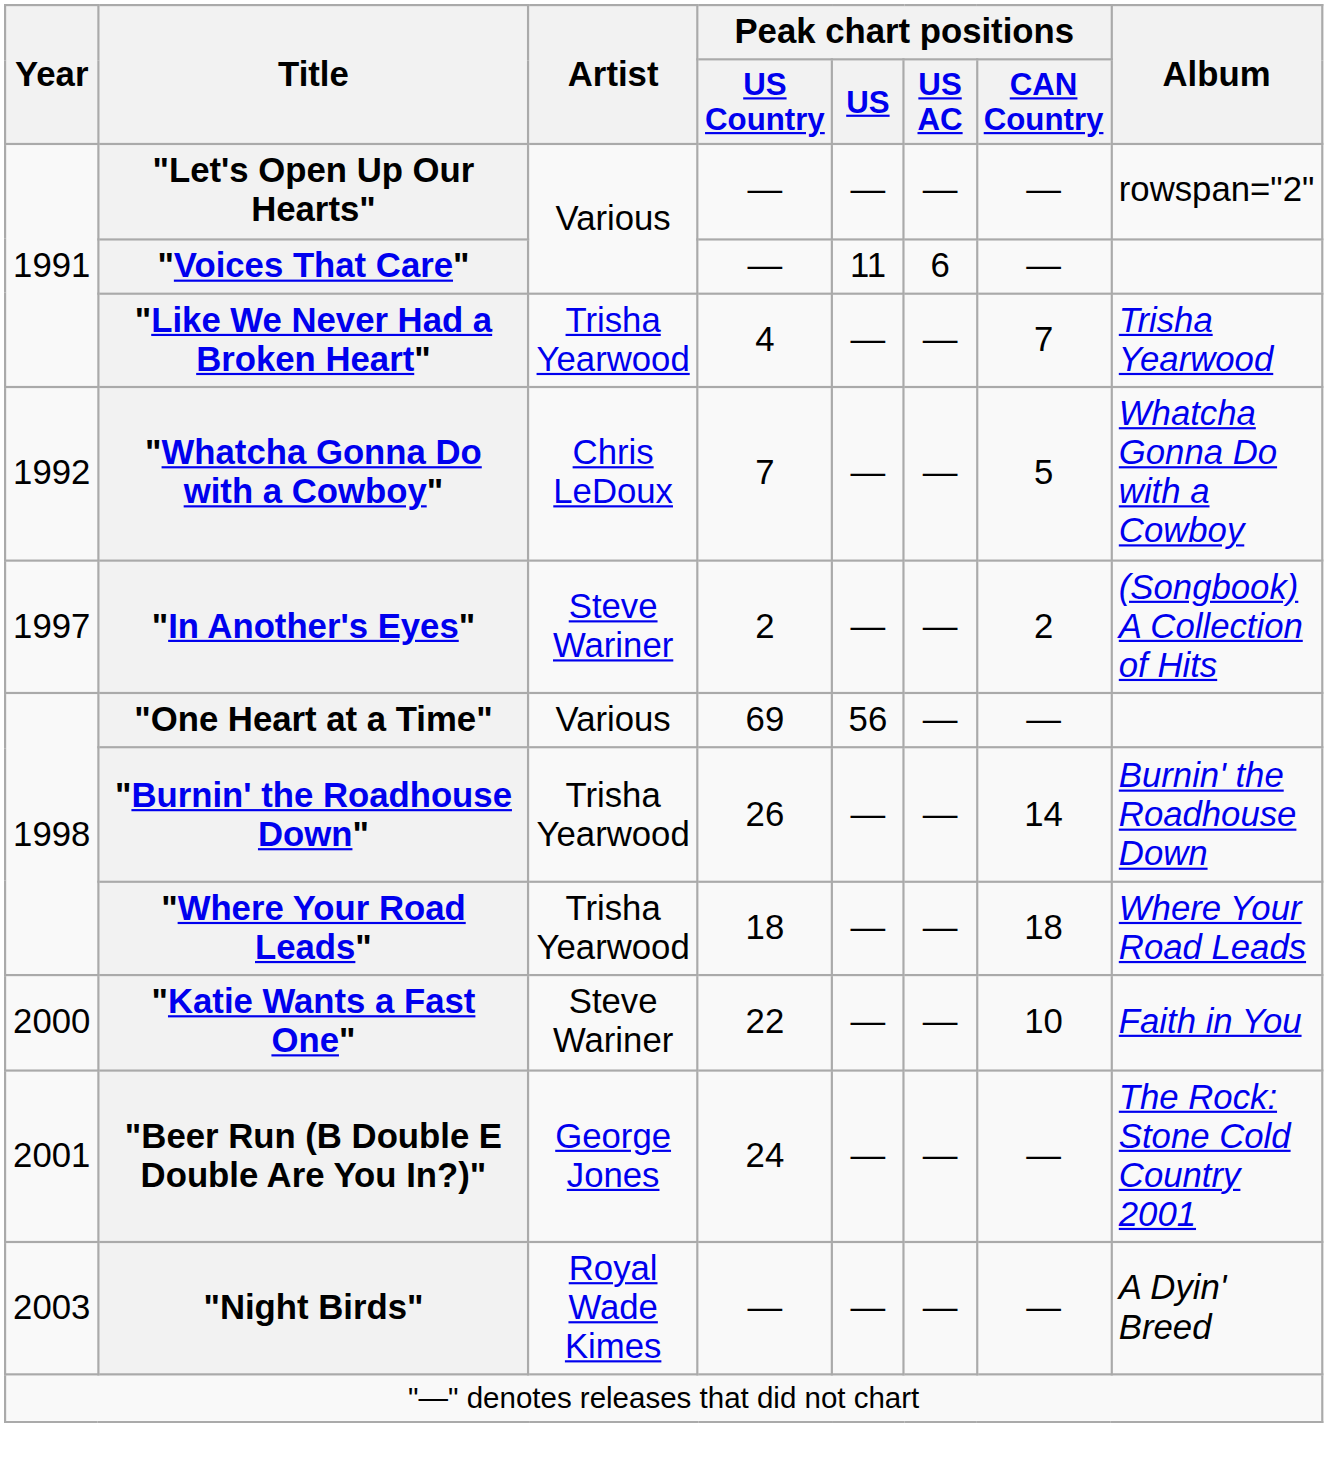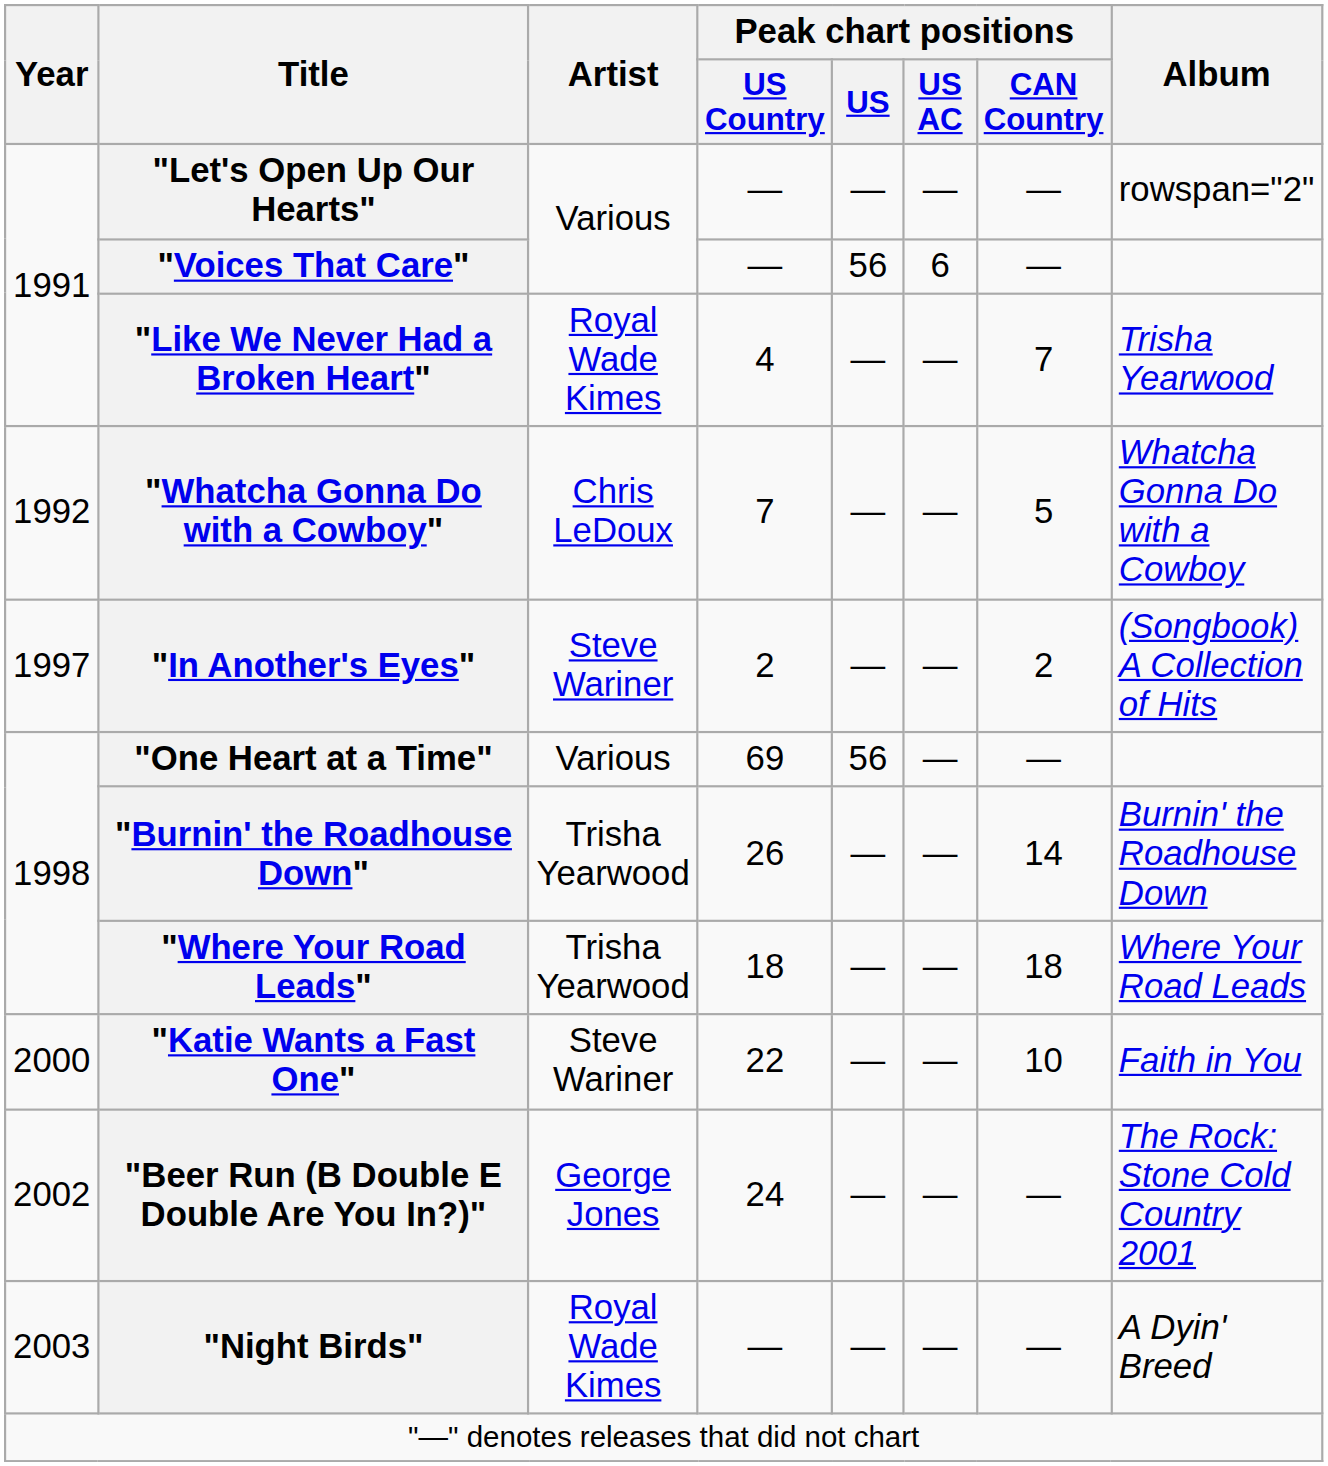(868, 265) 11 -> (868, 265) 56
(613, 339) Trisha Yearwood -> (613, 359) Royal Wade Kimes
(52, 1155) 2001 -> (52, 1194) 2002
